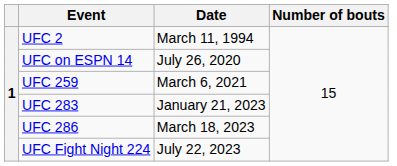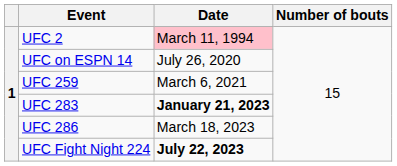(205, 37) no background -> (205, 37) pink background
(211, 104) normal -> (213, 104) bold
(199, 149) normal -> (200, 149) bold
